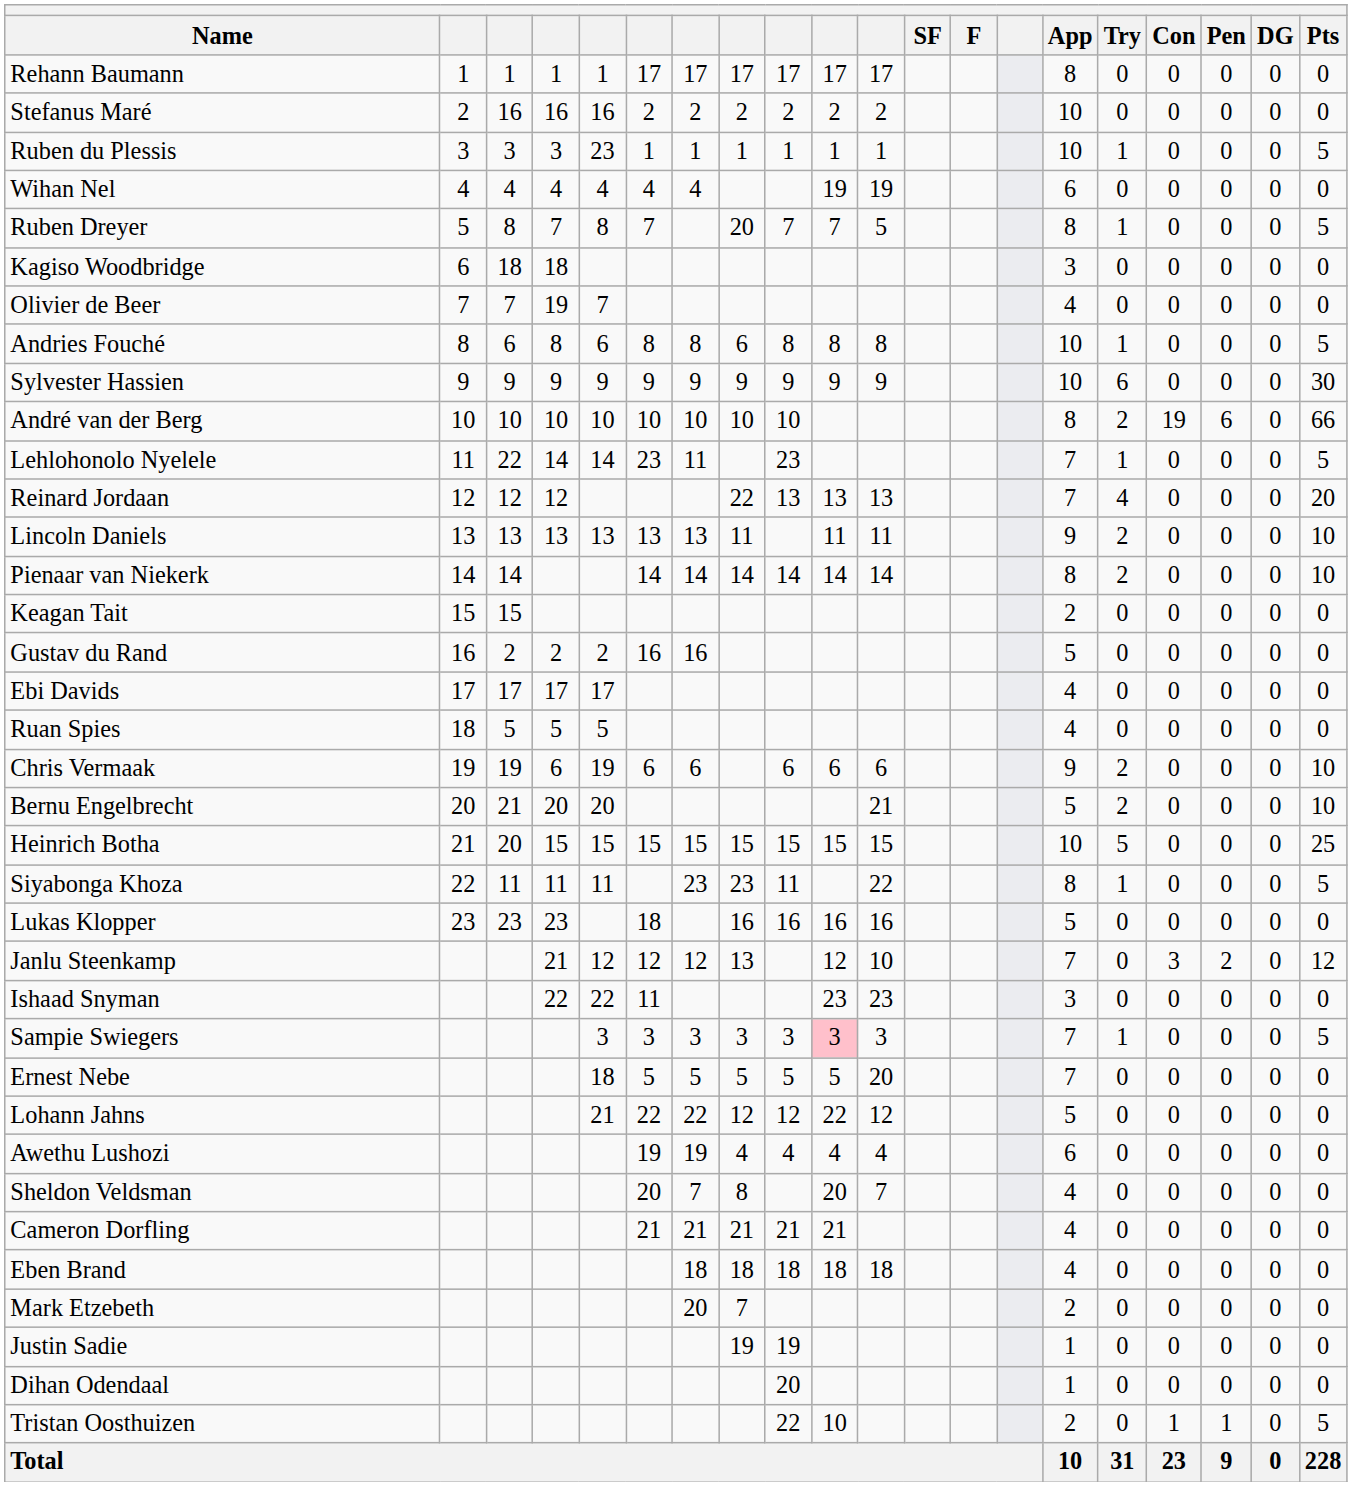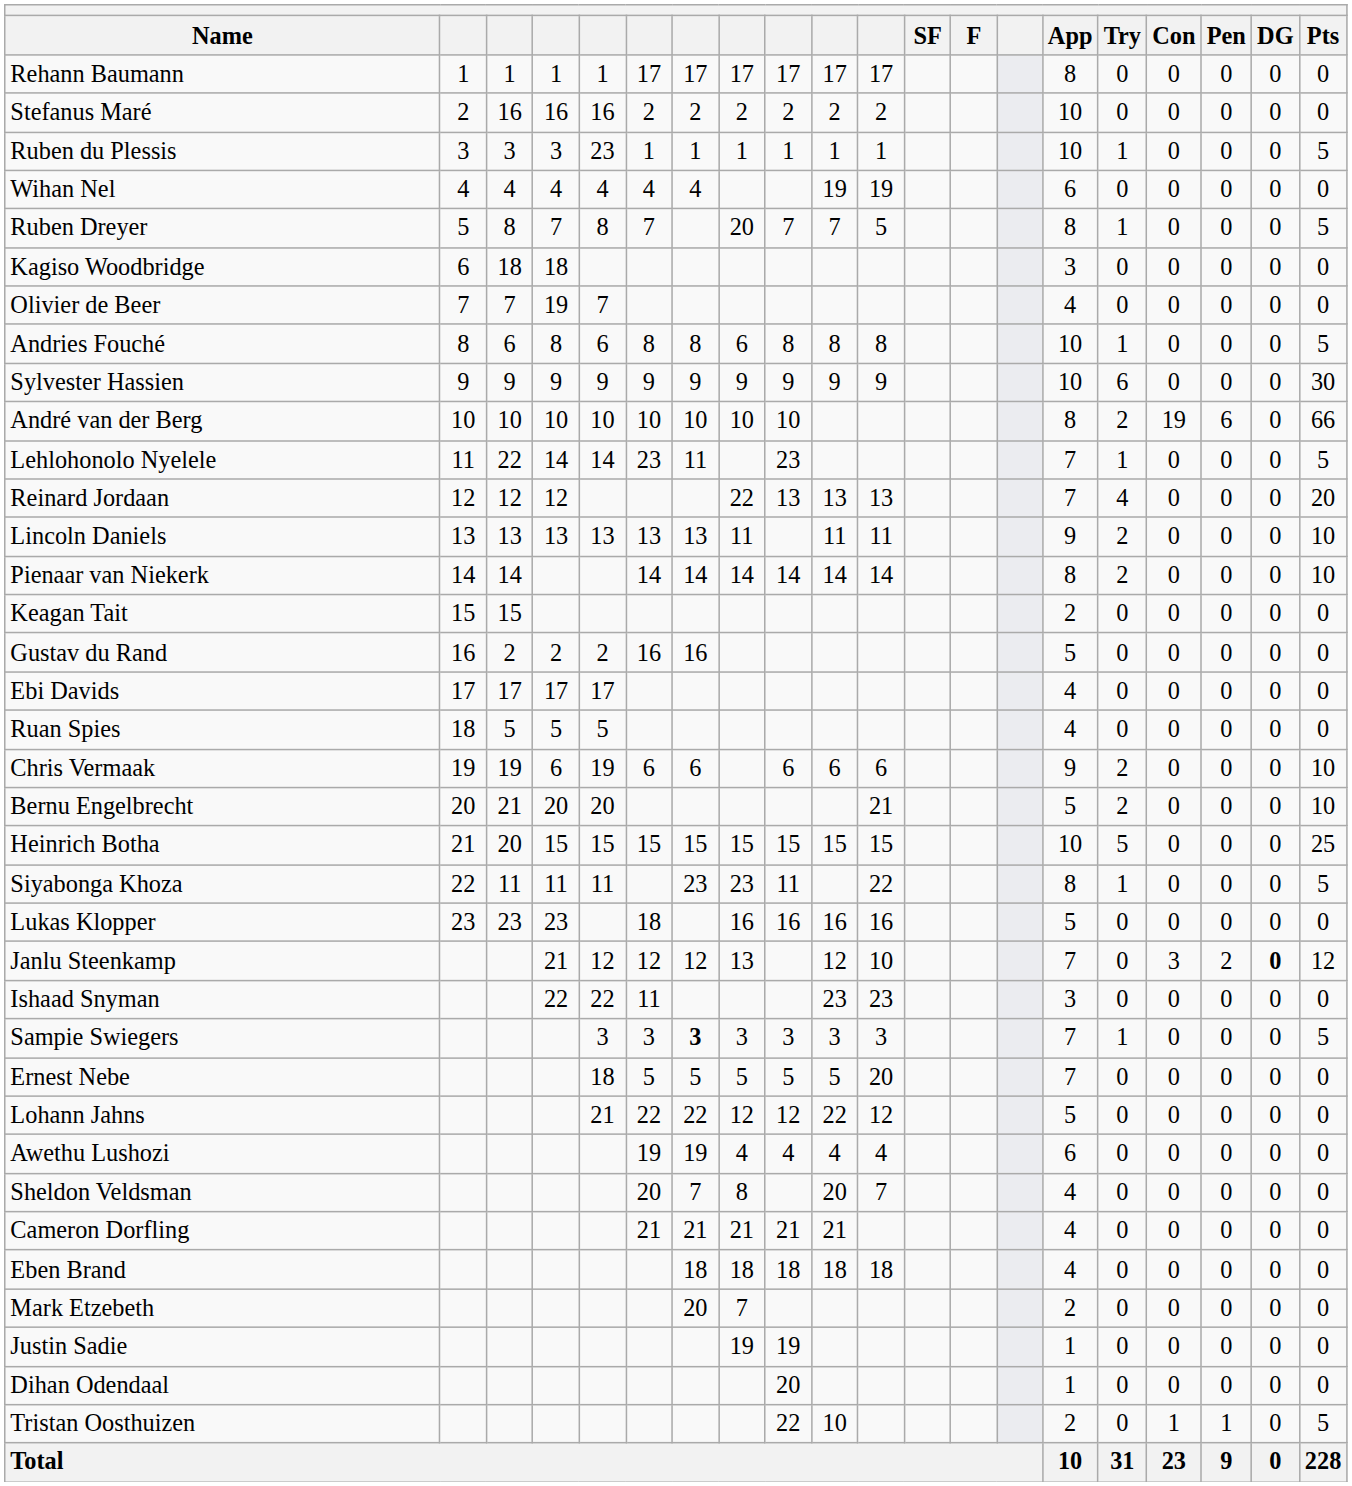(1275, 960) normal -> (1275, 960) bold
(695, 1037) normal -> (695, 1037) bold
(835, 1037) pink background -> (835, 1037) no background
